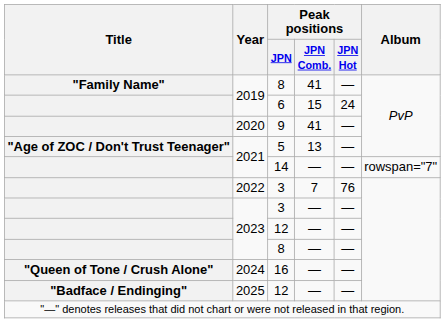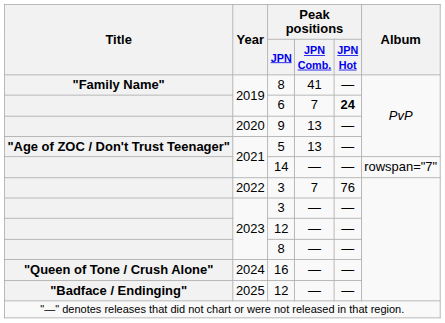(314, 105) 15 -> (314, 105) 7
(348, 105) normal -> (348, 105) bold
(314, 126) 41 -> (314, 126) 13
